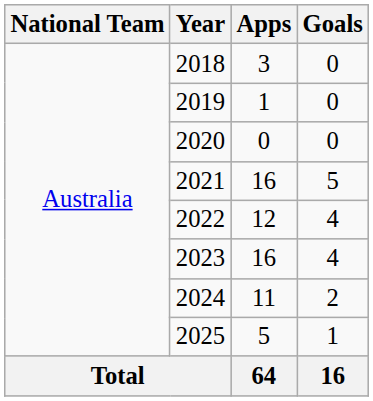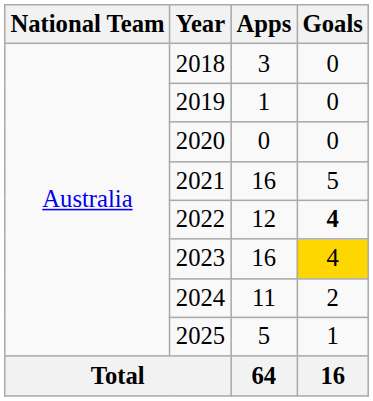(333, 219) normal -> (333, 219) bold
(333, 258) no background -> (333, 258) gold background
